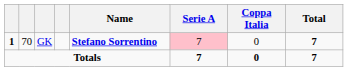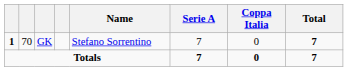(114, 41) bold -> (112, 41) normal
(199, 41) pink background -> (199, 41) no background
